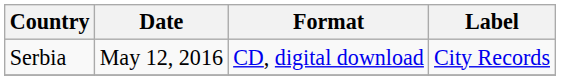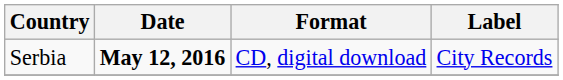(161, 57) normal -> (163, 57) bold
